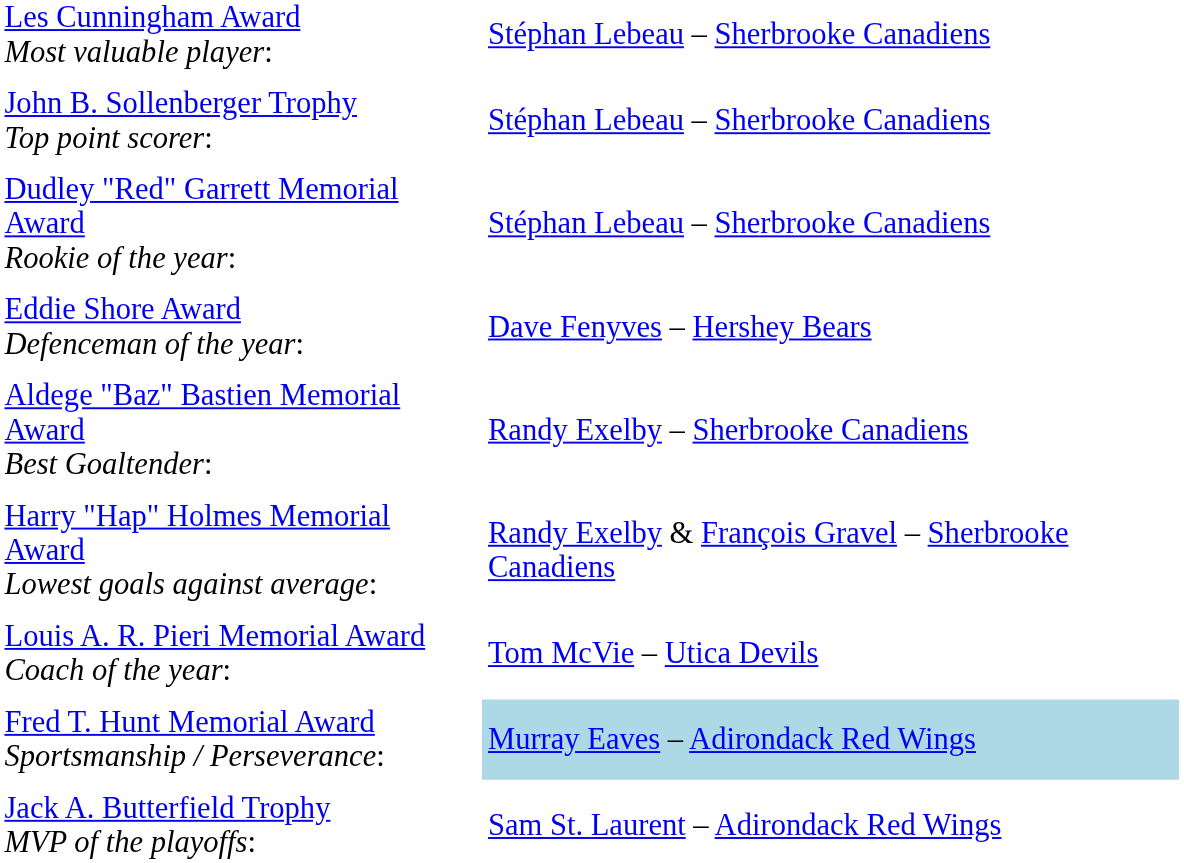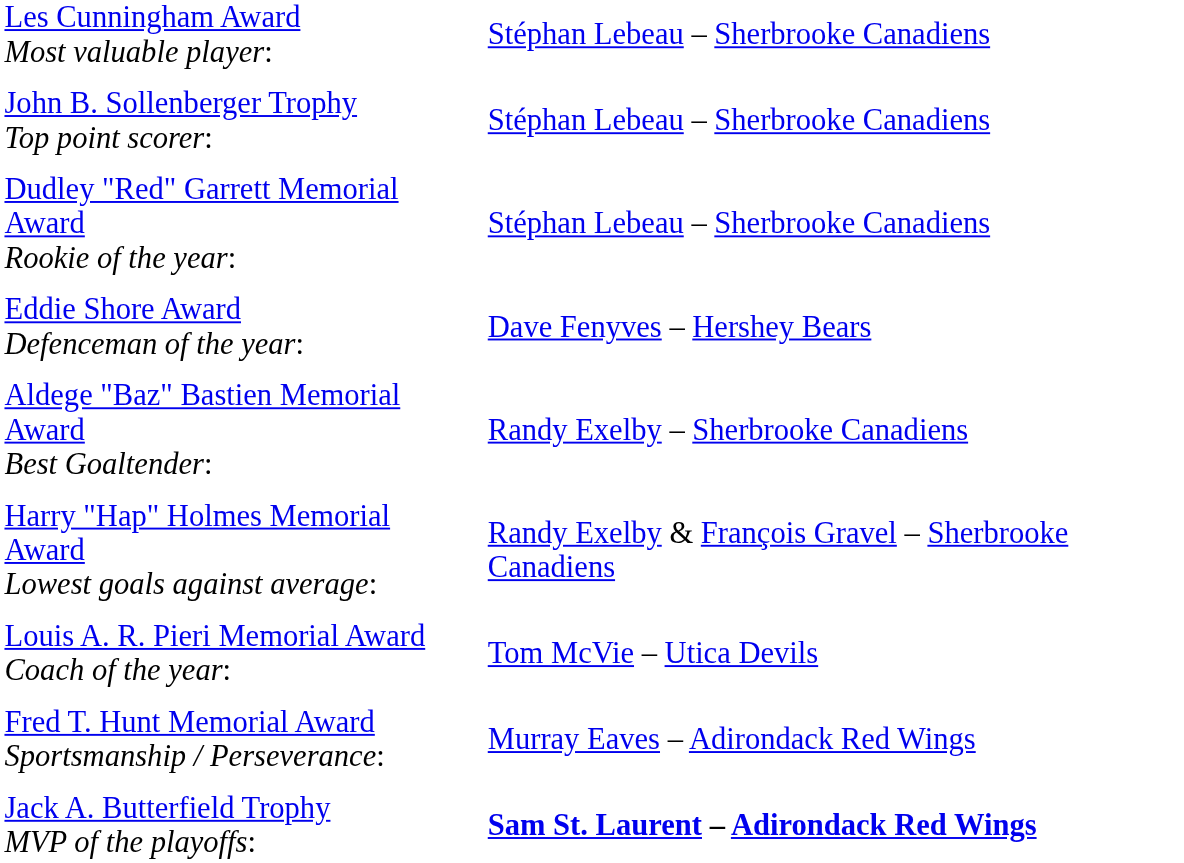(732, 739) lightblue background -> (732, 739) no background
(745, 825) normal -> (762, 825) bold
